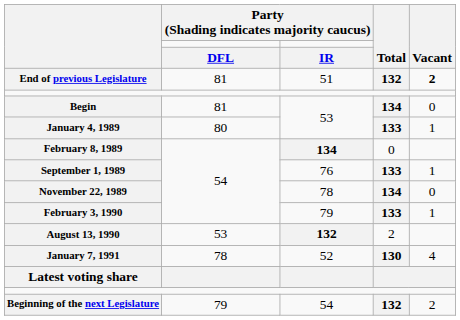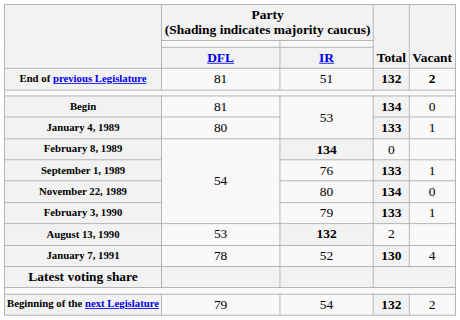(327, 191) 78 -> (327, 191) 80
